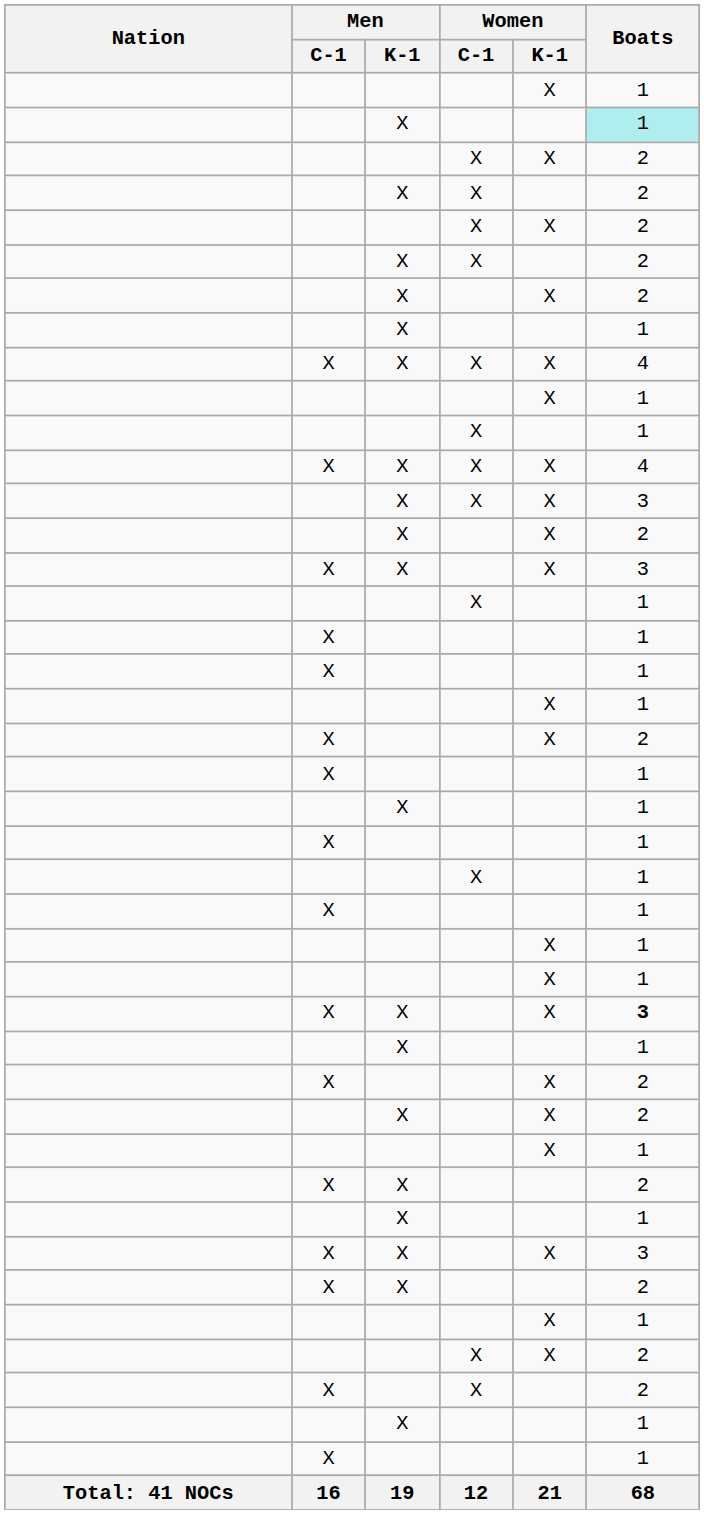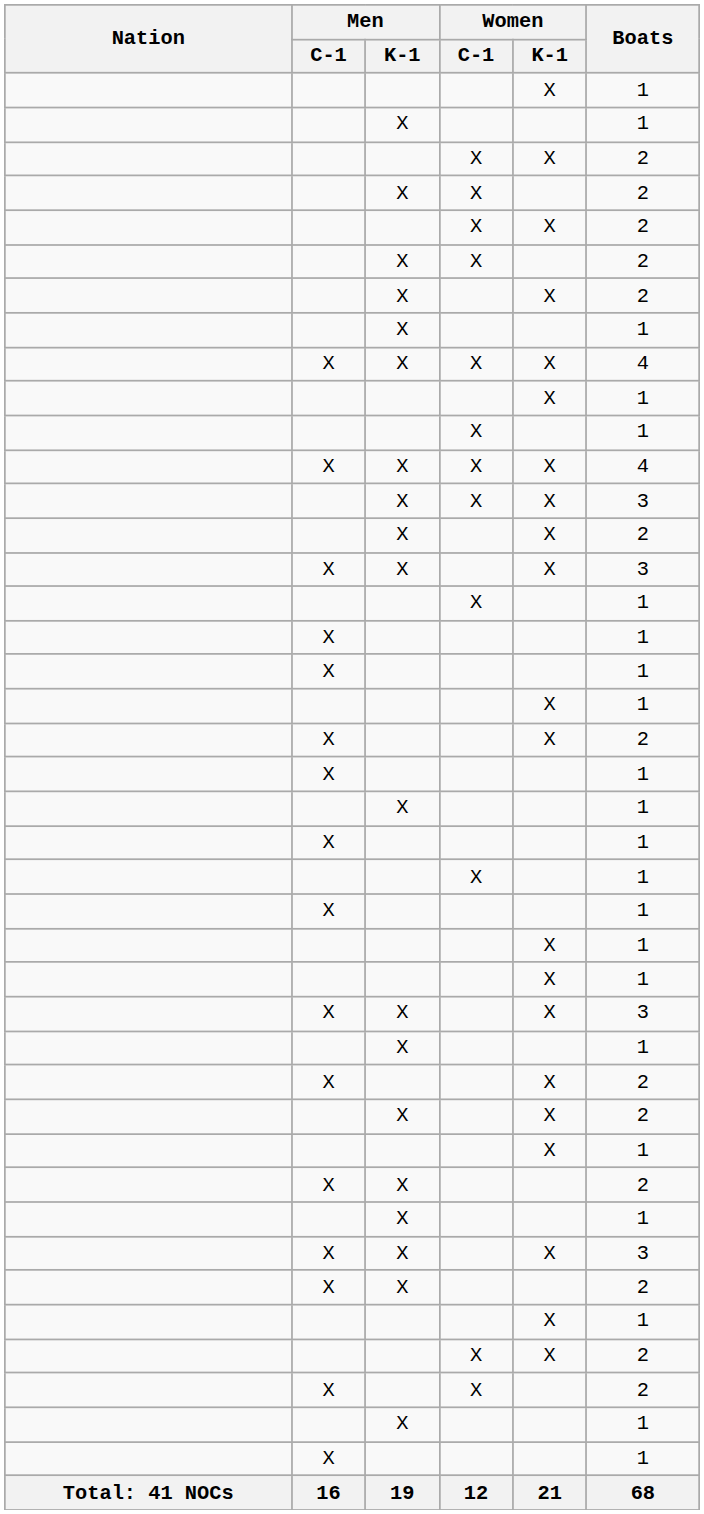(643, 124) paleturquoise background -> (643, 124) no background
(643, 1014) bold -> (643, 1014) normal
